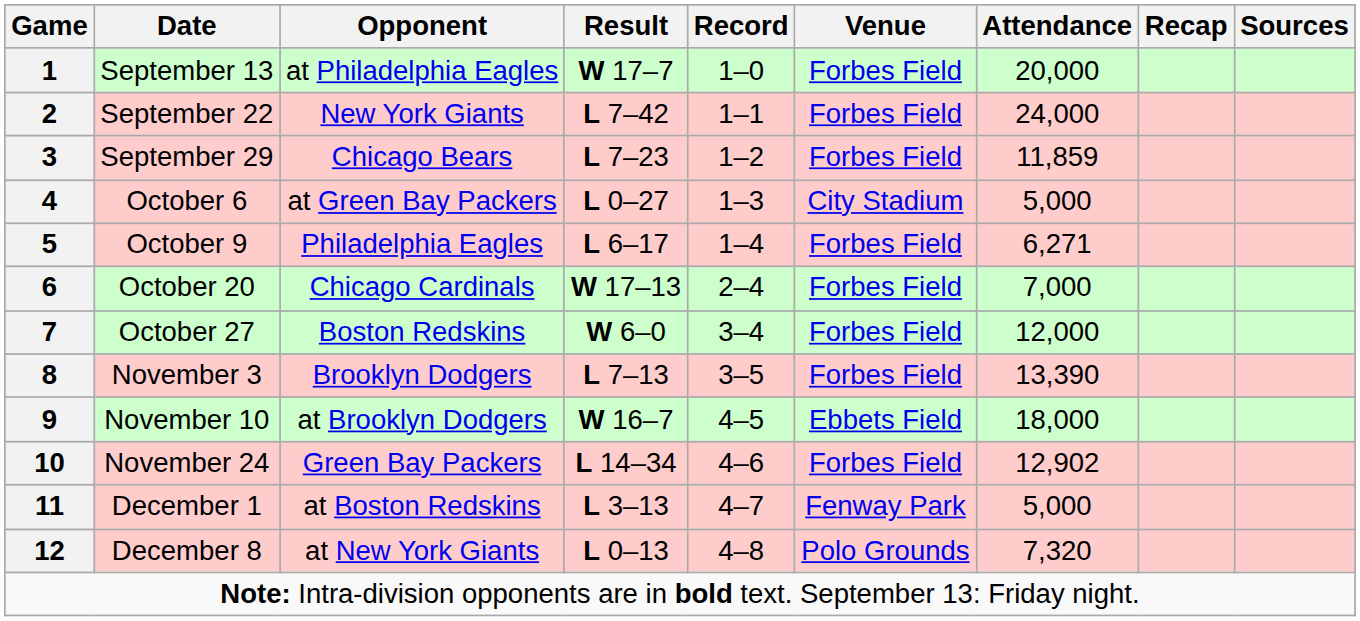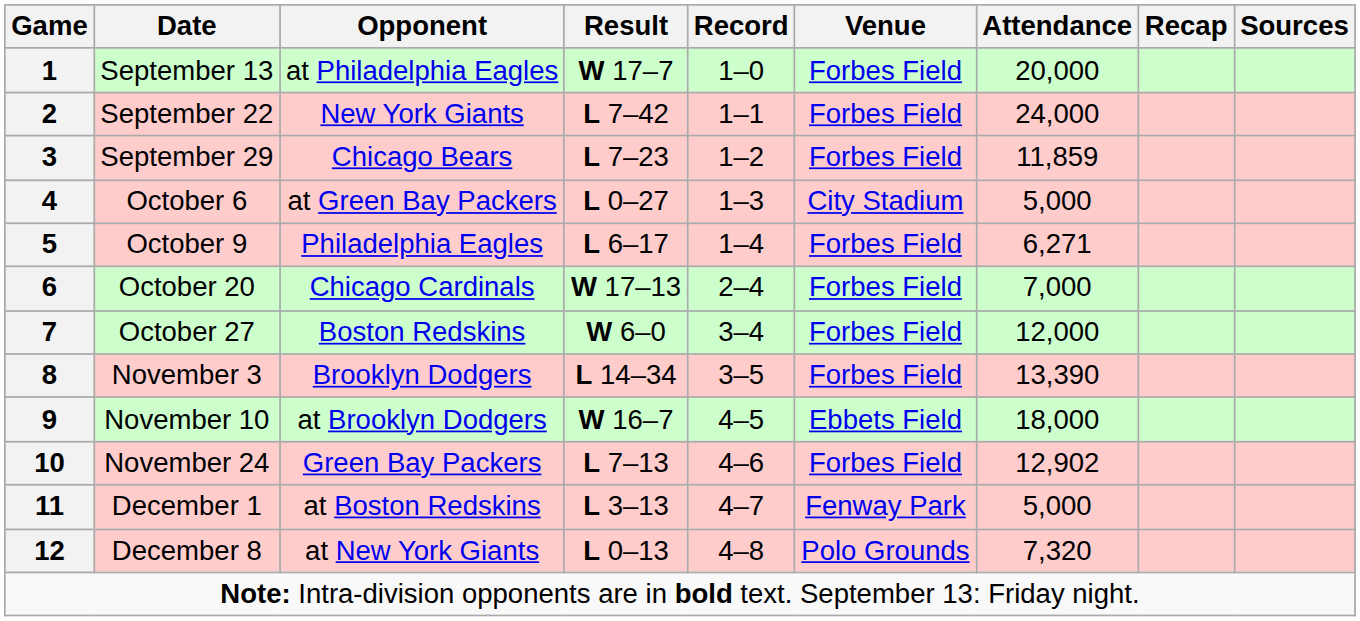(626, 375) L 7–13 -> (626, 375) L 14–34
(626, 462) L 14–34 -> (626, 462) L 7–13
